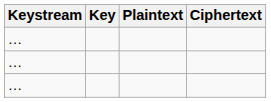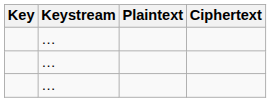columns swapped: (102, 16) <-> (45, 16)
